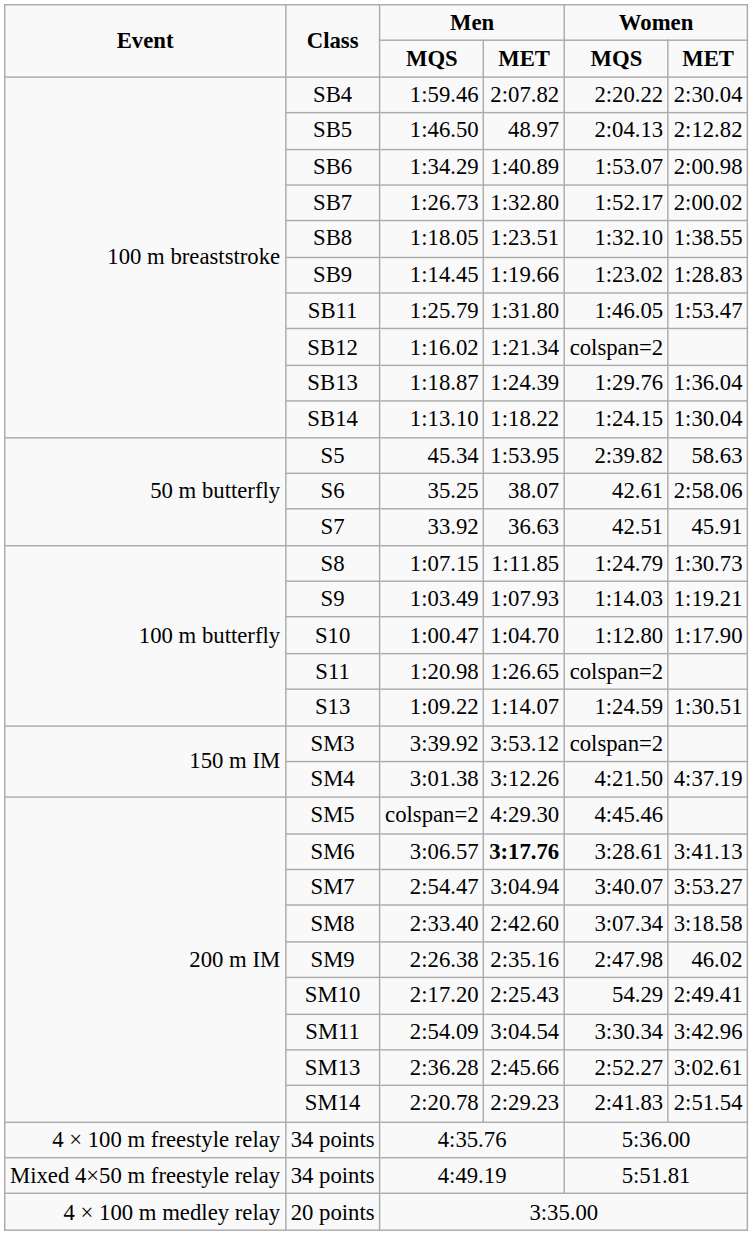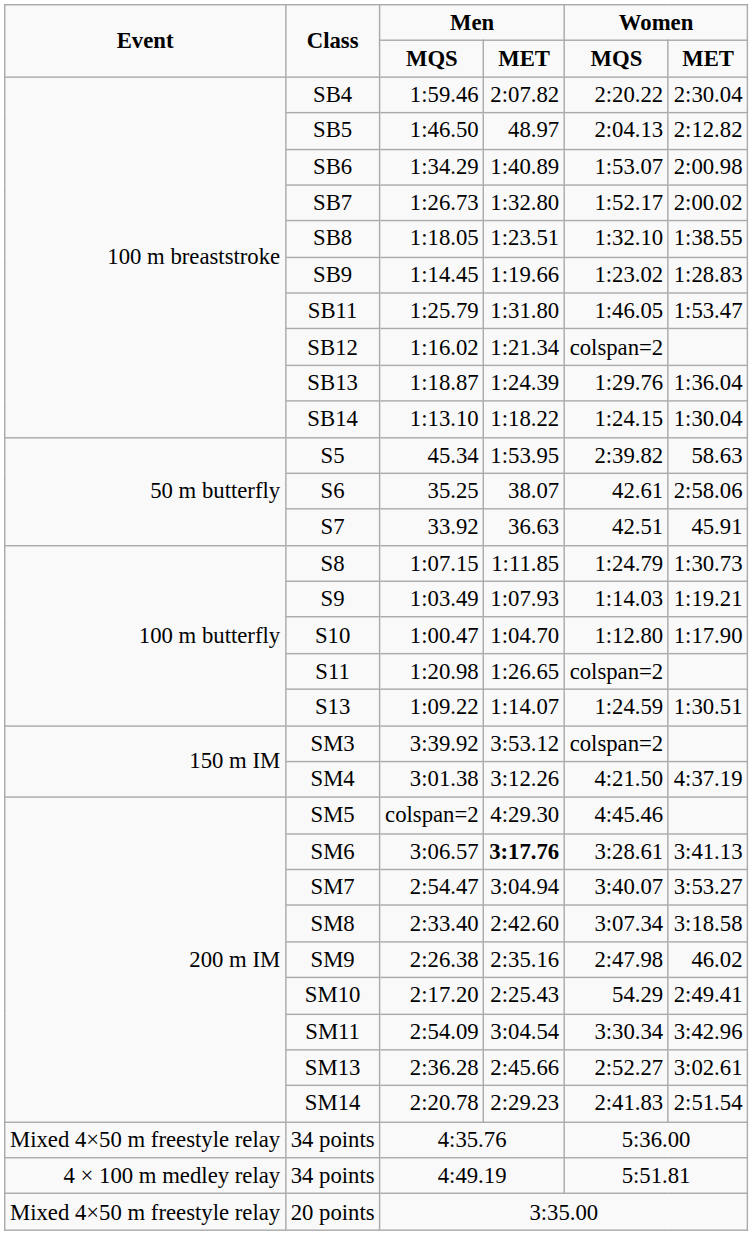(166, 1139) 4 × 100 m freestyle relay -> (145, 1139) Mixed 4×50 m freestyle relay
(145, 1175) Mixed 4×50 m freestyle relay -> (172, 1175) 4 × 100 m medley relay
(172, 1211) 4 × 100 m medley relay -> (145, 1211) Mixed 4×50 m freestyle relay
